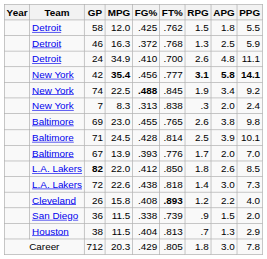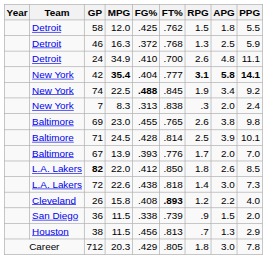(148, 75) .456 -> (148, 75) .404
(148, 231) .404 -> (148, 231) .456
